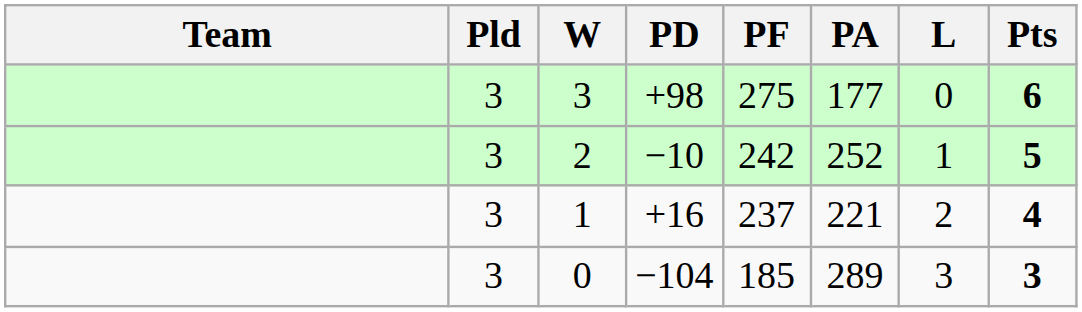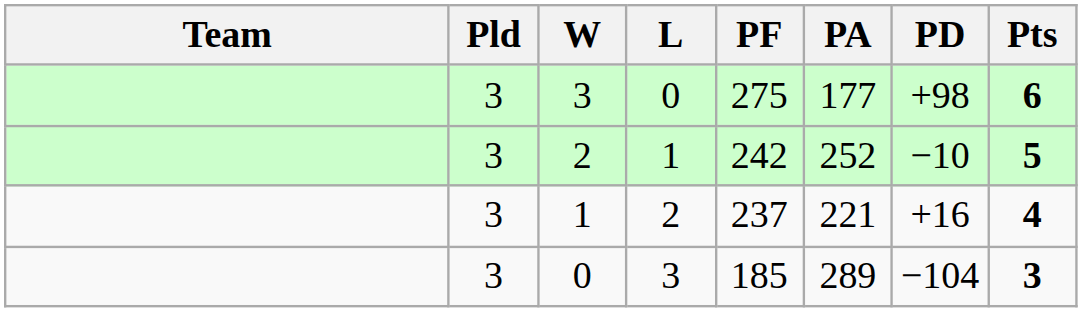columns swapped: (944, 34) <-> (674, 34)
